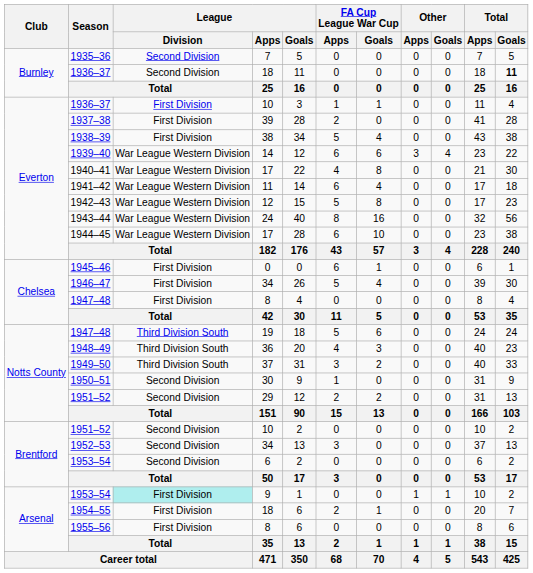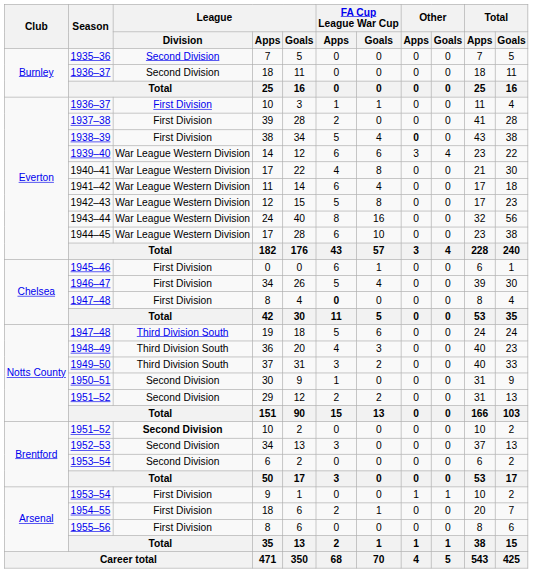(511, 72) bold -> (511, 72) normal
(416, 137) normal -> (416, 137) bold
(336, 300) normal -> (336, 300) bold
(183, 430) normal -> (183, 430) bold
(183, 495) paleturquoise background -> (183, 495) no background
